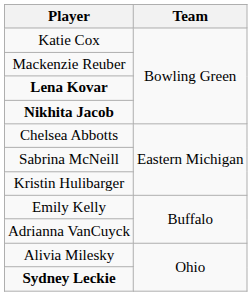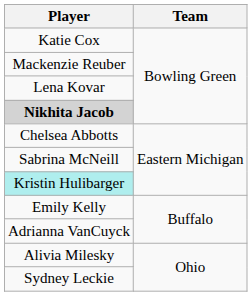(69, 87) bold -> (69, 87) normal
(69, 111) no background -> (69, 111) lightgrey background
(69, 183) no background -> (69, 183) paleturquoise background
(69, 278) bold -> (69, 278) normal
